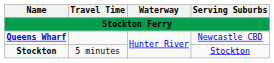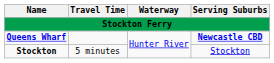(230, 38) normal -> (230, 38) bold
